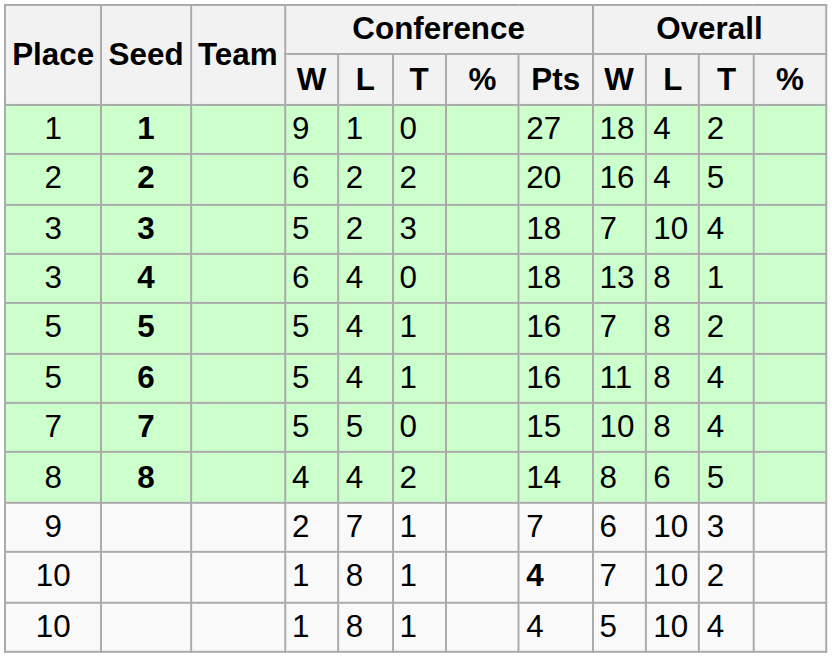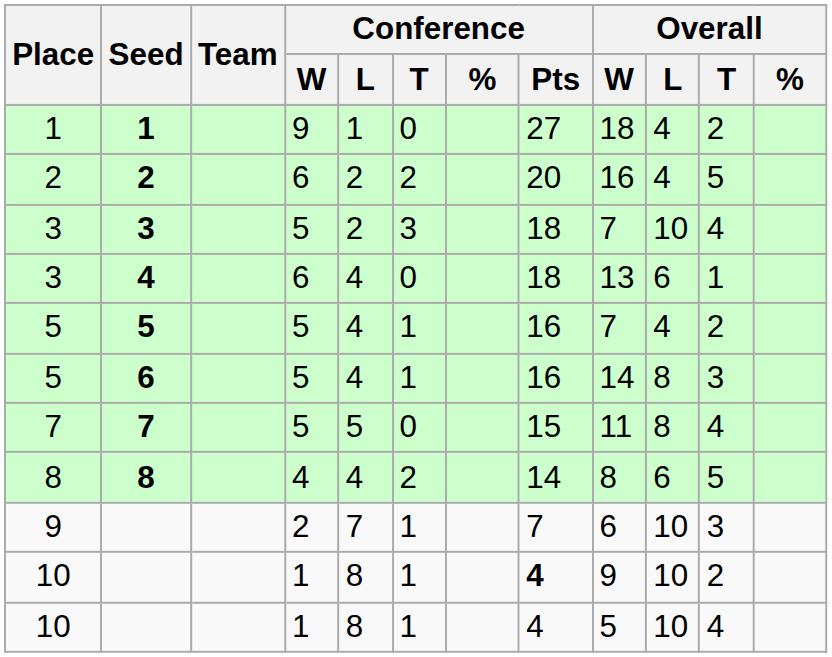(662, 278) 8 -> (662, 278) 6
(662, 327) 8 -> (662, 327) 4
(616, 377) 11 -> (617, 377) 14
(716, 377) 4 -> (716, 377) 3
(617, 427) 10 -> (616, 427) 11
(608, 576) 7 -> (608, 576) 9
